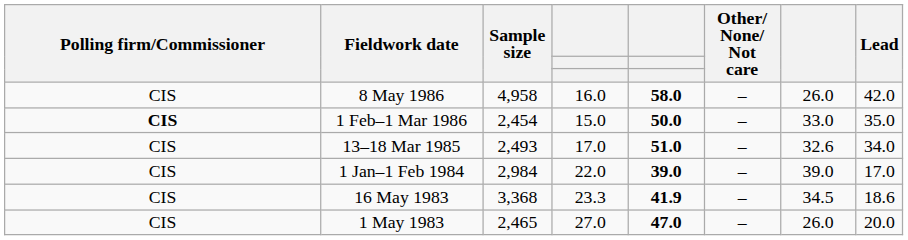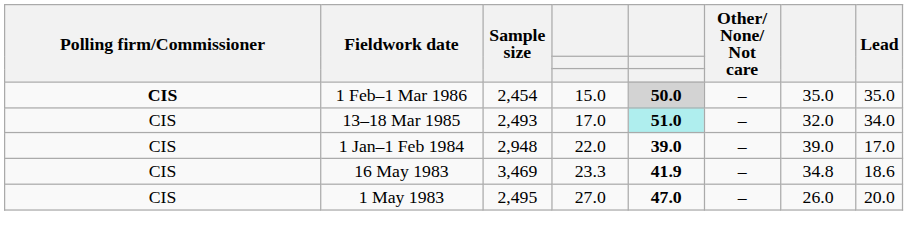- row: (401, 95)
(666, 120) no background -> (666, 95) lightgrey background
(818, 120) 33.0 -> (818, 95) 35.0
(666, 146) no background -> (666, 120) paleturquoise background
(818, 146) 32.6 -> (818, 120) 32.0
(517, 172) 2,984 -> (517, 146) 2,948
(517, 197) 3,368 -> (517, 172) 3,469
(818, 197) 34.5 -> (818, 172) 34.8
(517, 223) 2,465 -> (517, 197) 2,495
